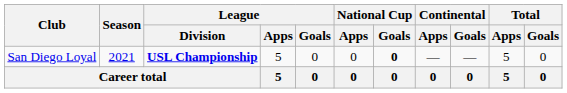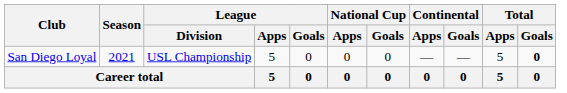(202, 56) bold -> (199, 56) normal
(394, 56) bold -> (388, 56) normal
(543, 56) normal -> (537, 56) bold
